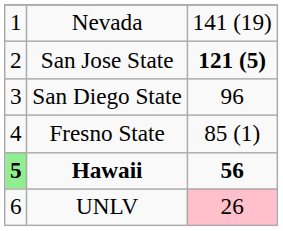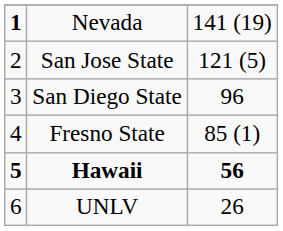(16, 23) normal -> (16, 23) bold
(232, 59) bold -> (232, 59) normal
(16, 170) lightgreen background -> (16, 170) no background
(232, 207) pink background -> (232, 207) no background
